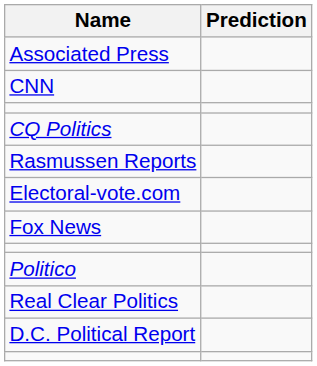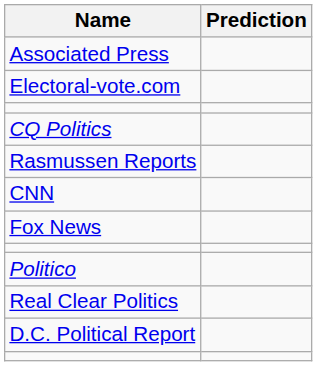(32, 86) CNN -> (95, 86) Electoral-vote.com
(95, 194) Electoral-vote.com -> (32, 194) CNN
